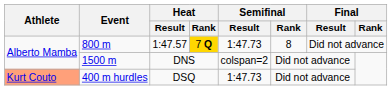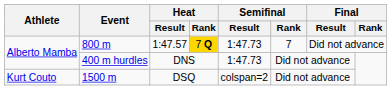(289, 45) 8 -> (289, 45) 7
(99, 61) 1500 m -> (115, 61) 400 m hurdles
(244, 61) colspan=2 -> (244, 61) 1:47.73
(32, 78) lightsalmon background -> (32, 78) no background
(115, 78) 400 m hurdles -> (99, 78) 1500 m
(244, 78) 1:47.73 -> (244, 78) colspan=2
